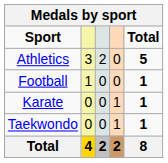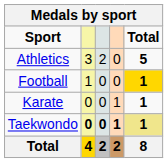(143, 81) no background -> (143, 81) gold background
(88, 124) normal -> (88, 124) bold
(103, 124) normal -> (103, 124) bold
(117, 124) normal -> (117, 124) bold
(143, 124) no background -> (143, 124) khaki background
